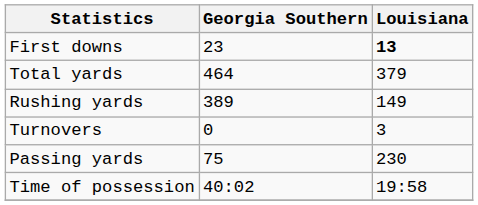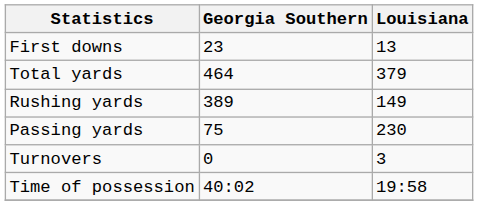(386, 47) bold -> (386, 47) normal
rows swapped: (76, 159) <-> (56, 131)
